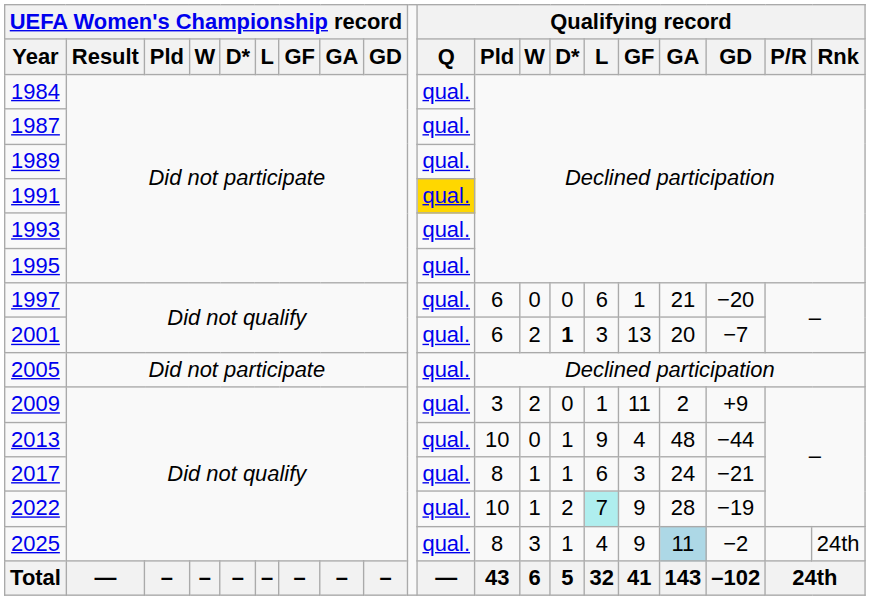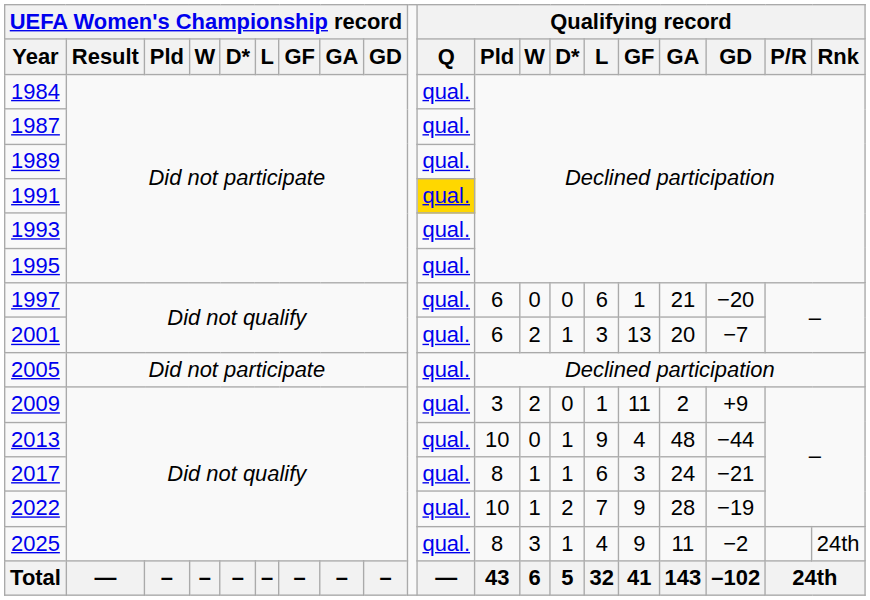(567, 334) bold -> (567, 334) normal
(602, 508) paleturquoise background -> (602, 508) no background
(683, 543) lightblue background -> (683, 543) no background
